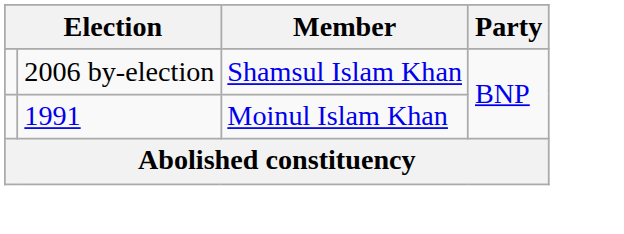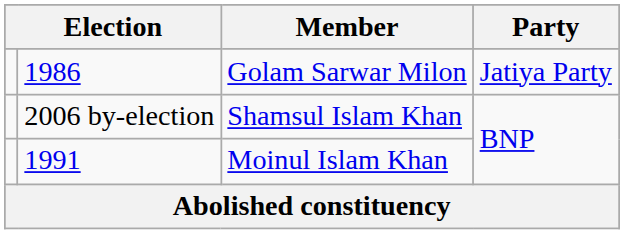+ row: (347, 71)
